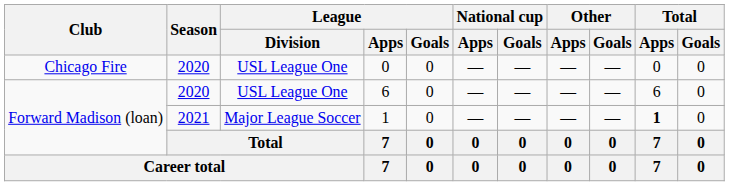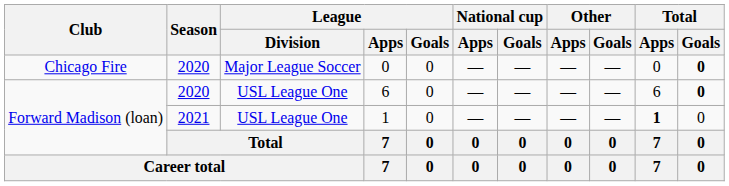(292, 67) USL League One -> (292, 67) Major League Soccer
(701, 67) normal -> (701, 67) bold
(701, 92) normal -> (701, 92) bold
(292, 117) Major League Soccer -> (292, 117) USL League One
